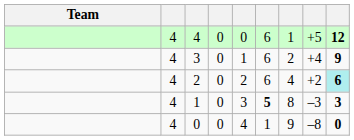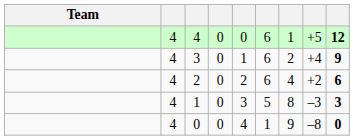(338, 80) paleturquoise background -> (338, 80) no background
(267, 102) bold -> (267, 102) normal
